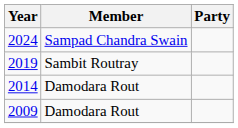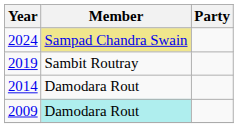(116, 39) no background -> (116, 39) khaki background
(92, 110) no background -> (92, 110) paleturquoise background
